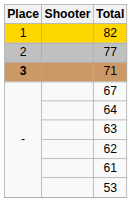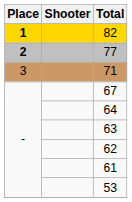(23, 33) normal -> (23, 33) bold
(23, 52) normal -> (23, 52) bold
(23, 71) bold -> (23, 71) normal
